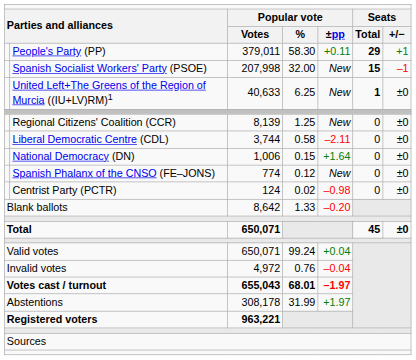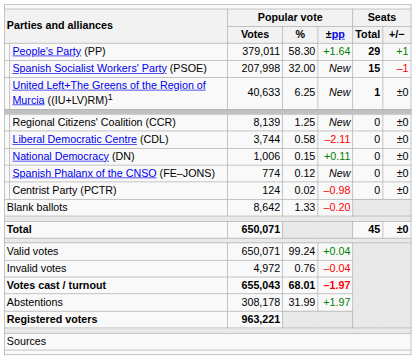(337, 51) +0.11 -> (337, 51) +1.64
(337, 156) +1.64 -> (337, 156) +0.11
